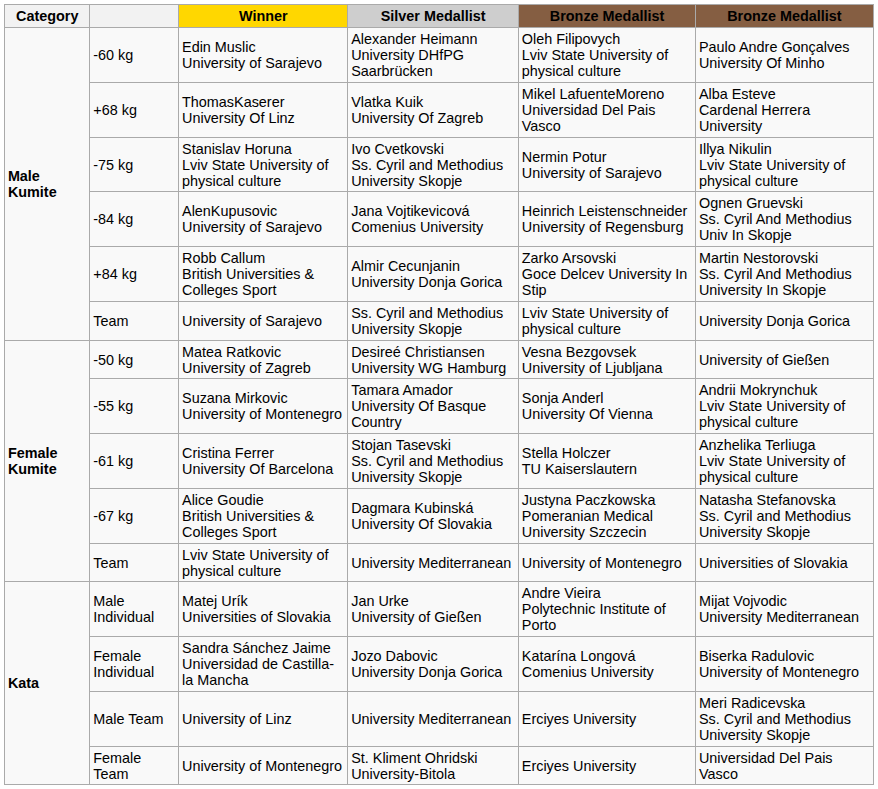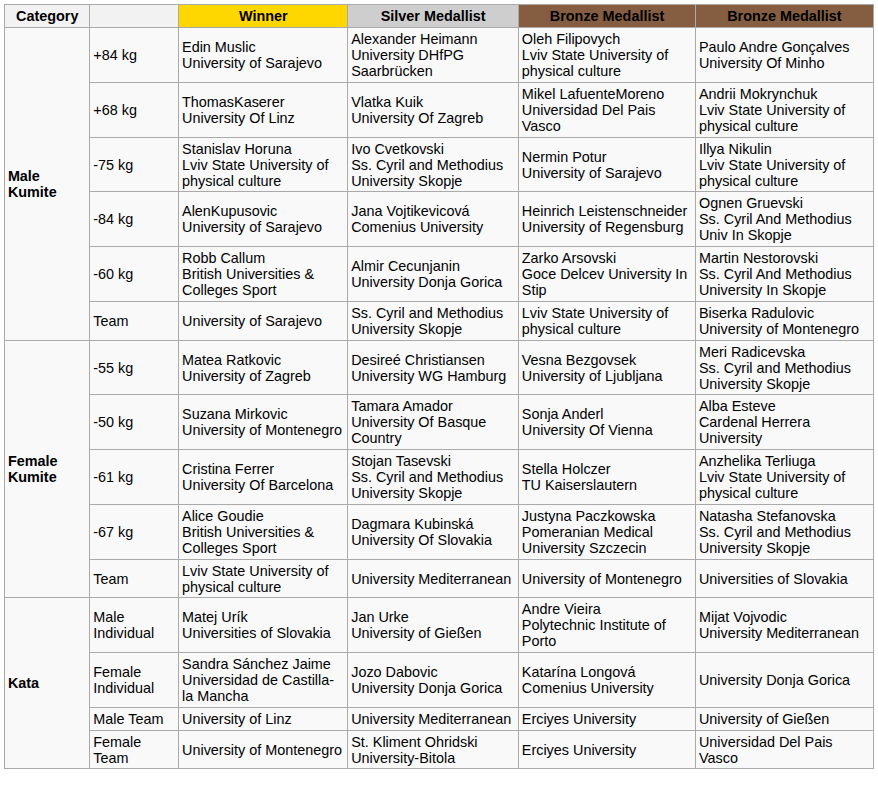(113, 55) -60 kg -> (115, 55) +84 kg
(755, 110) Alba Esteve Cardenal Herrera University -> (772, 110) Andrii Mokrynchuk Lviv State University of physical culture
(115, 274) +84 kg -> (113, 274) -60 kg
(775, 321) University Donja Gorica -> (779, 321) Biserka Radulovic University of Montenegro
(113, 360) -50 kg -> (113, 368) -55 kg
(764, 360) University of Gießen -> (775, 368) Meri Radicevska Ss. Cyril and Methodius University Skopje
(113, 406) -55 kg -> (113, 422) -50 kg
(772, 406) Andrii Mokrynchuk Lviv State University of physical culture -> (755, 422) Alba Esteve Cardenal Herrera University
(779, 664) Biserka Radulovic University of Montenegro -> (775, 680) University Donja Gorica
(775, 719) Meri Radicevska Ss. Cyril and Methodius University Skopje -> (764, 719) University of Gießen
